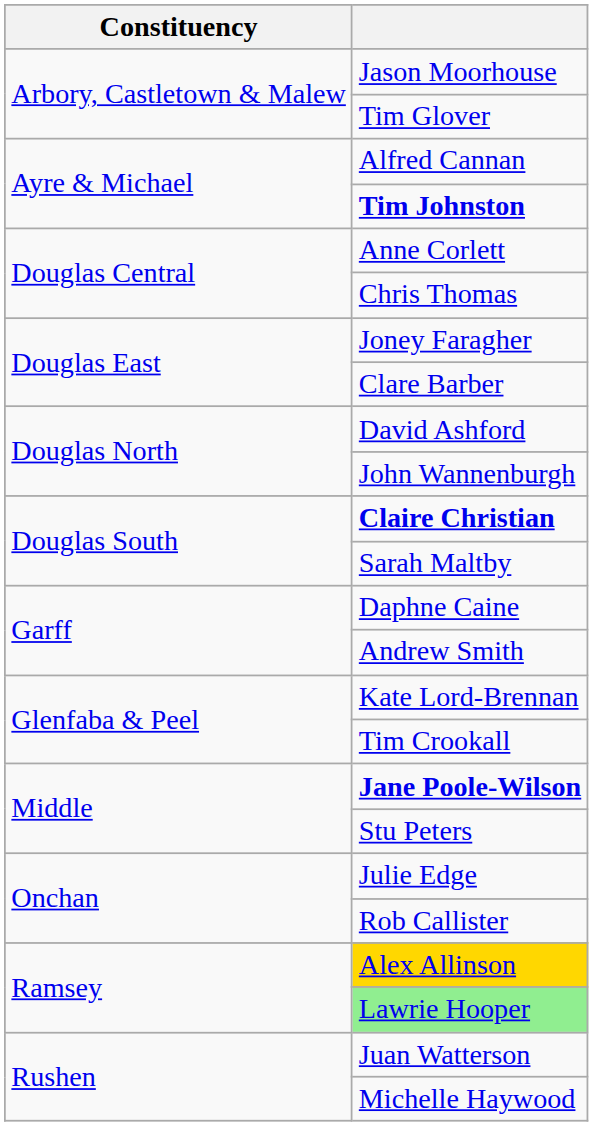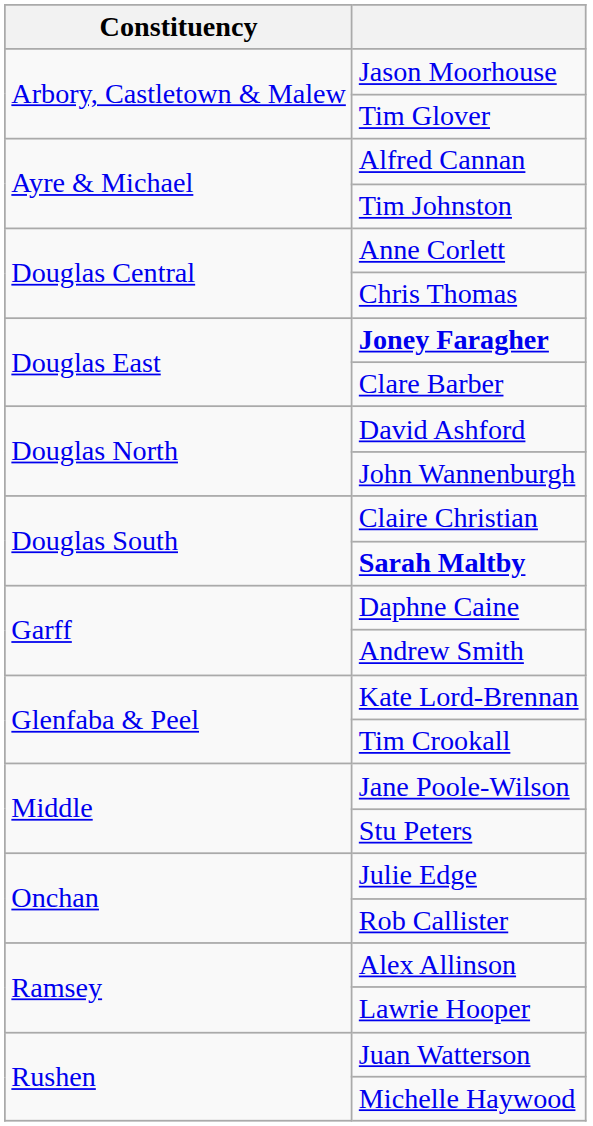(442, 205) bold -> (435, 205) normal
(445, 339) normal -> (454, 339) bold
(457, 518) bold -> (448, 518) normal
(435, 562) normal -> (442, 562) bold
(470, 786) bold -> (464, 786) normal
(437, 964) gold background -> (437, 964) no background
(444, 1009) lightgreen background -> (444, 1009) no background
